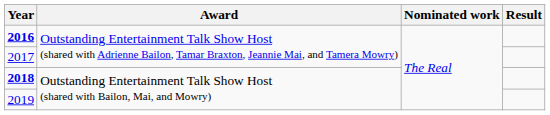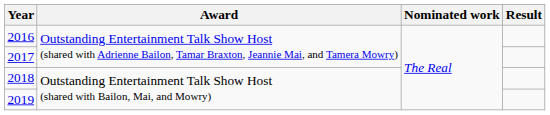(21, 36) bold -> (21, 36) normal
(21, 78) bold -> (21, 78) normal
